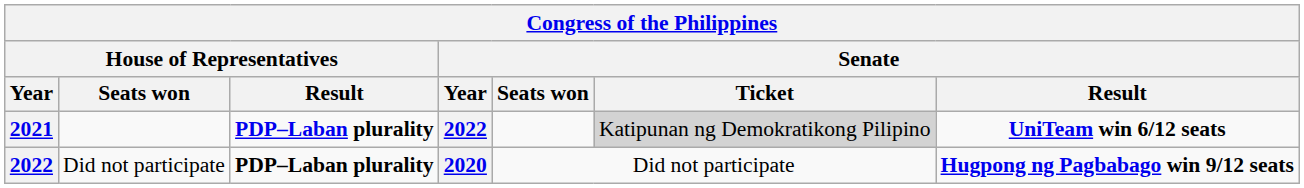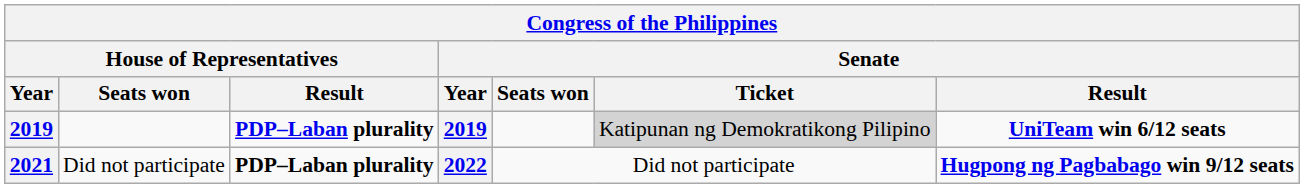(31, 129) 2021 -> (31, 129) 2019
(465, 129) 2022 -> (465, 129) 2019
(31, 165) 2022 -> (31, 165) 2021
(465, 165) 2020 -> (465, 165) 2022
